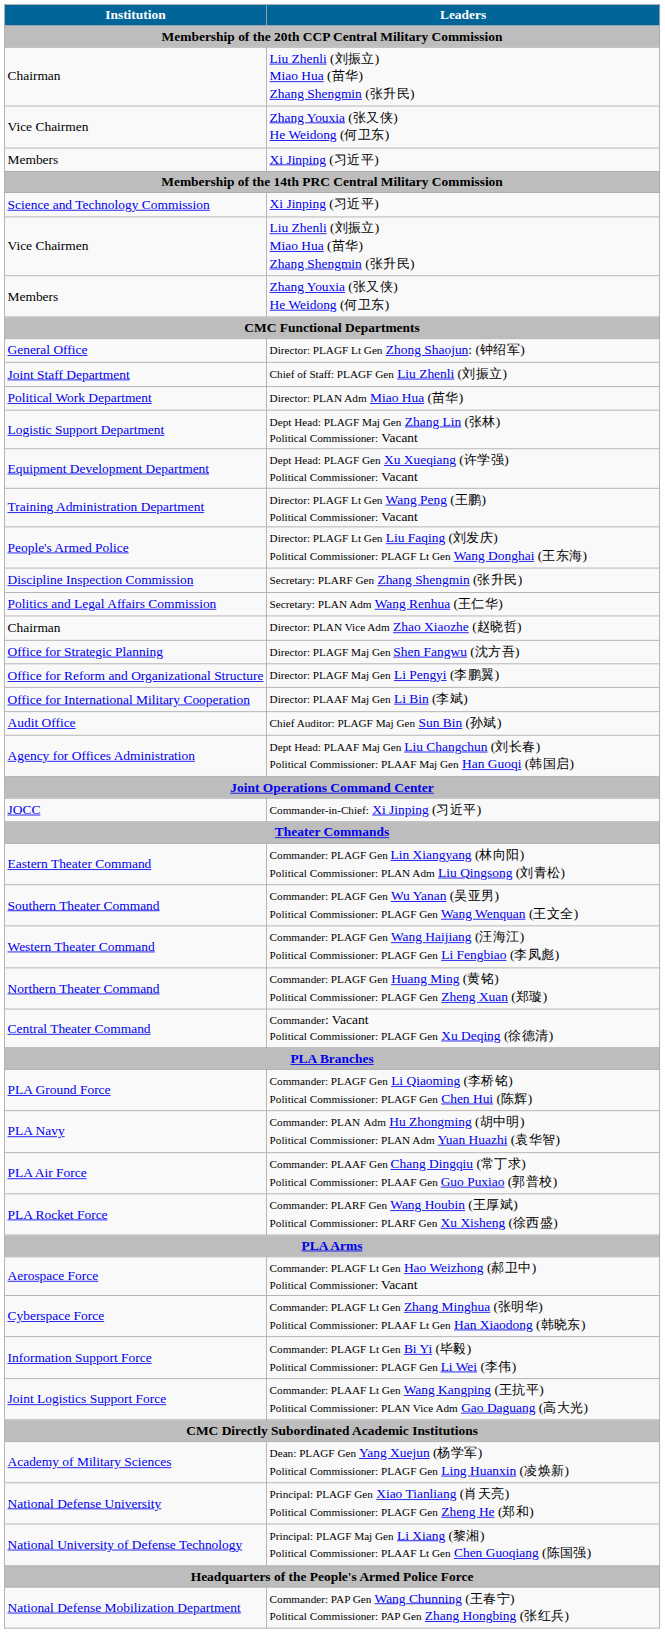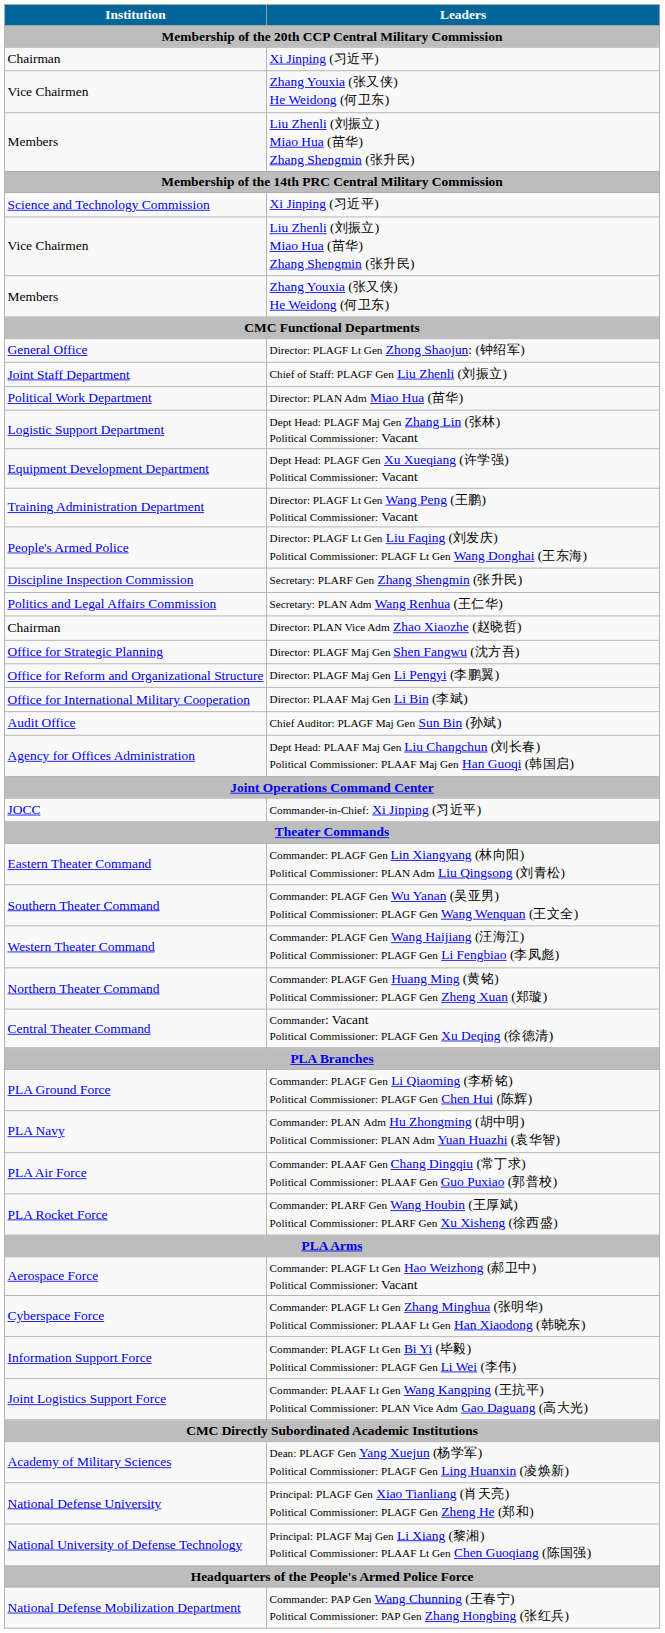(342, 76) Liu Zhenli (刘振立) Miao Hua (苗华) Zhang Shengmin (张升民) -> (324, 58) Xi Jinping (习近平)
(324, 159) Xi Jinping (习近平) -> (342, 141) Liu Zhenli (刘振立) Miao Hua (苗华) Zhang Shengmin (张升民)
